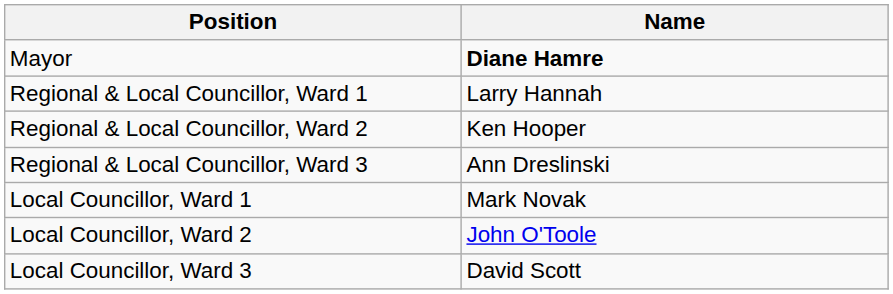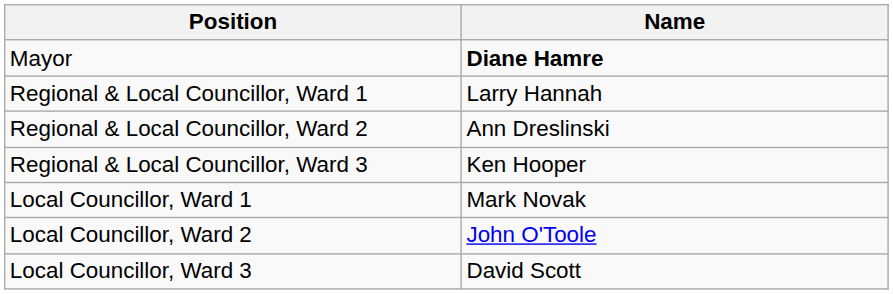(526, 128) Ken Hooper -> (538, 128) Ann Dreslinski
(538, 164) Ann Dreslinski -> (526, 164) Ken Hooper
